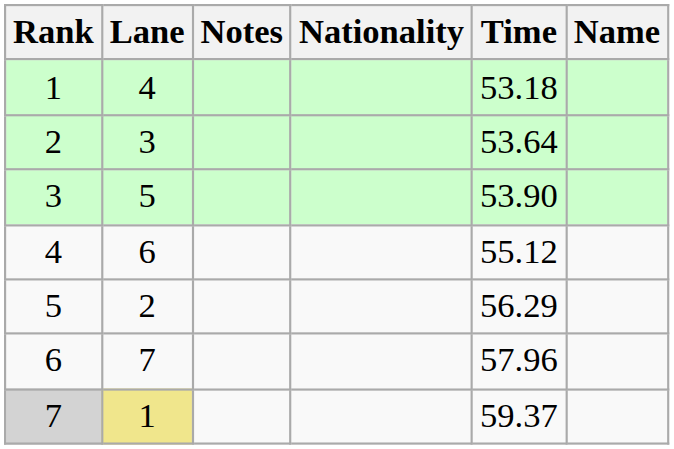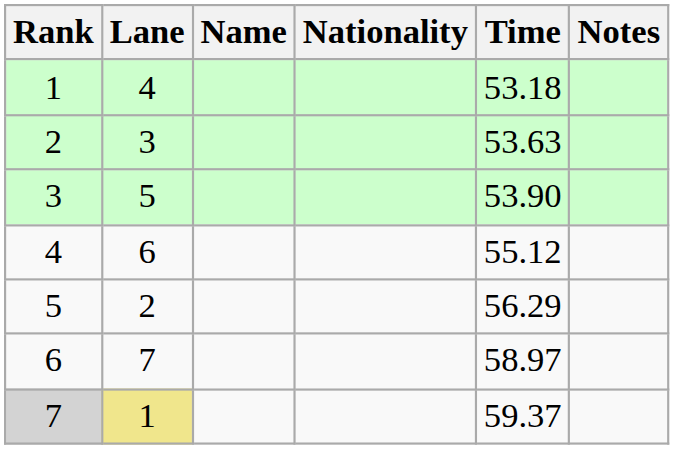columns swapped: (617, 31) <-> (242, 31)
(519, 141) 53.64 -> (523, 141) 53.63
(519, 360) 57.96 -> (523, 360) 58.97
